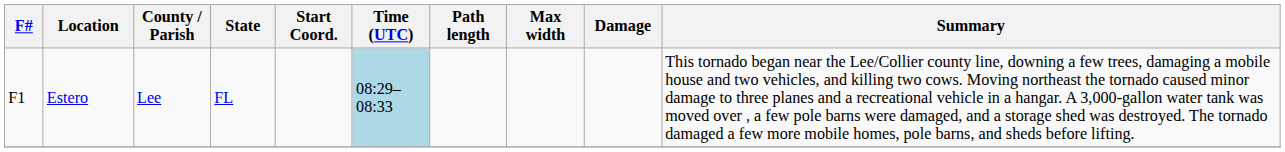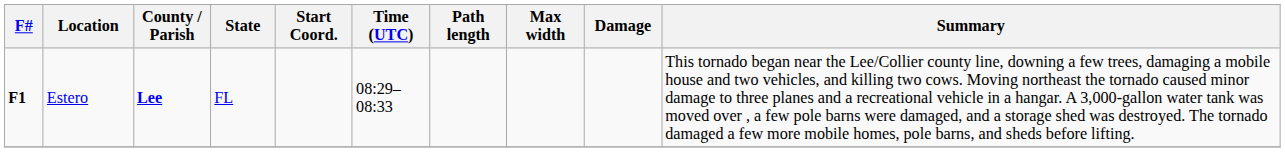(17, 97) normal -> (17, 97) bold
(149, 97) normal -> (150, 97) bold
(379, 97) lightblue background -> (379, 97) no background
